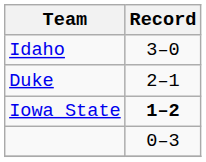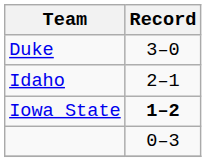(37, 50) Idaho -> (31, 50) Duke
(31, 80) Duke -> (37, 80) Idaho
